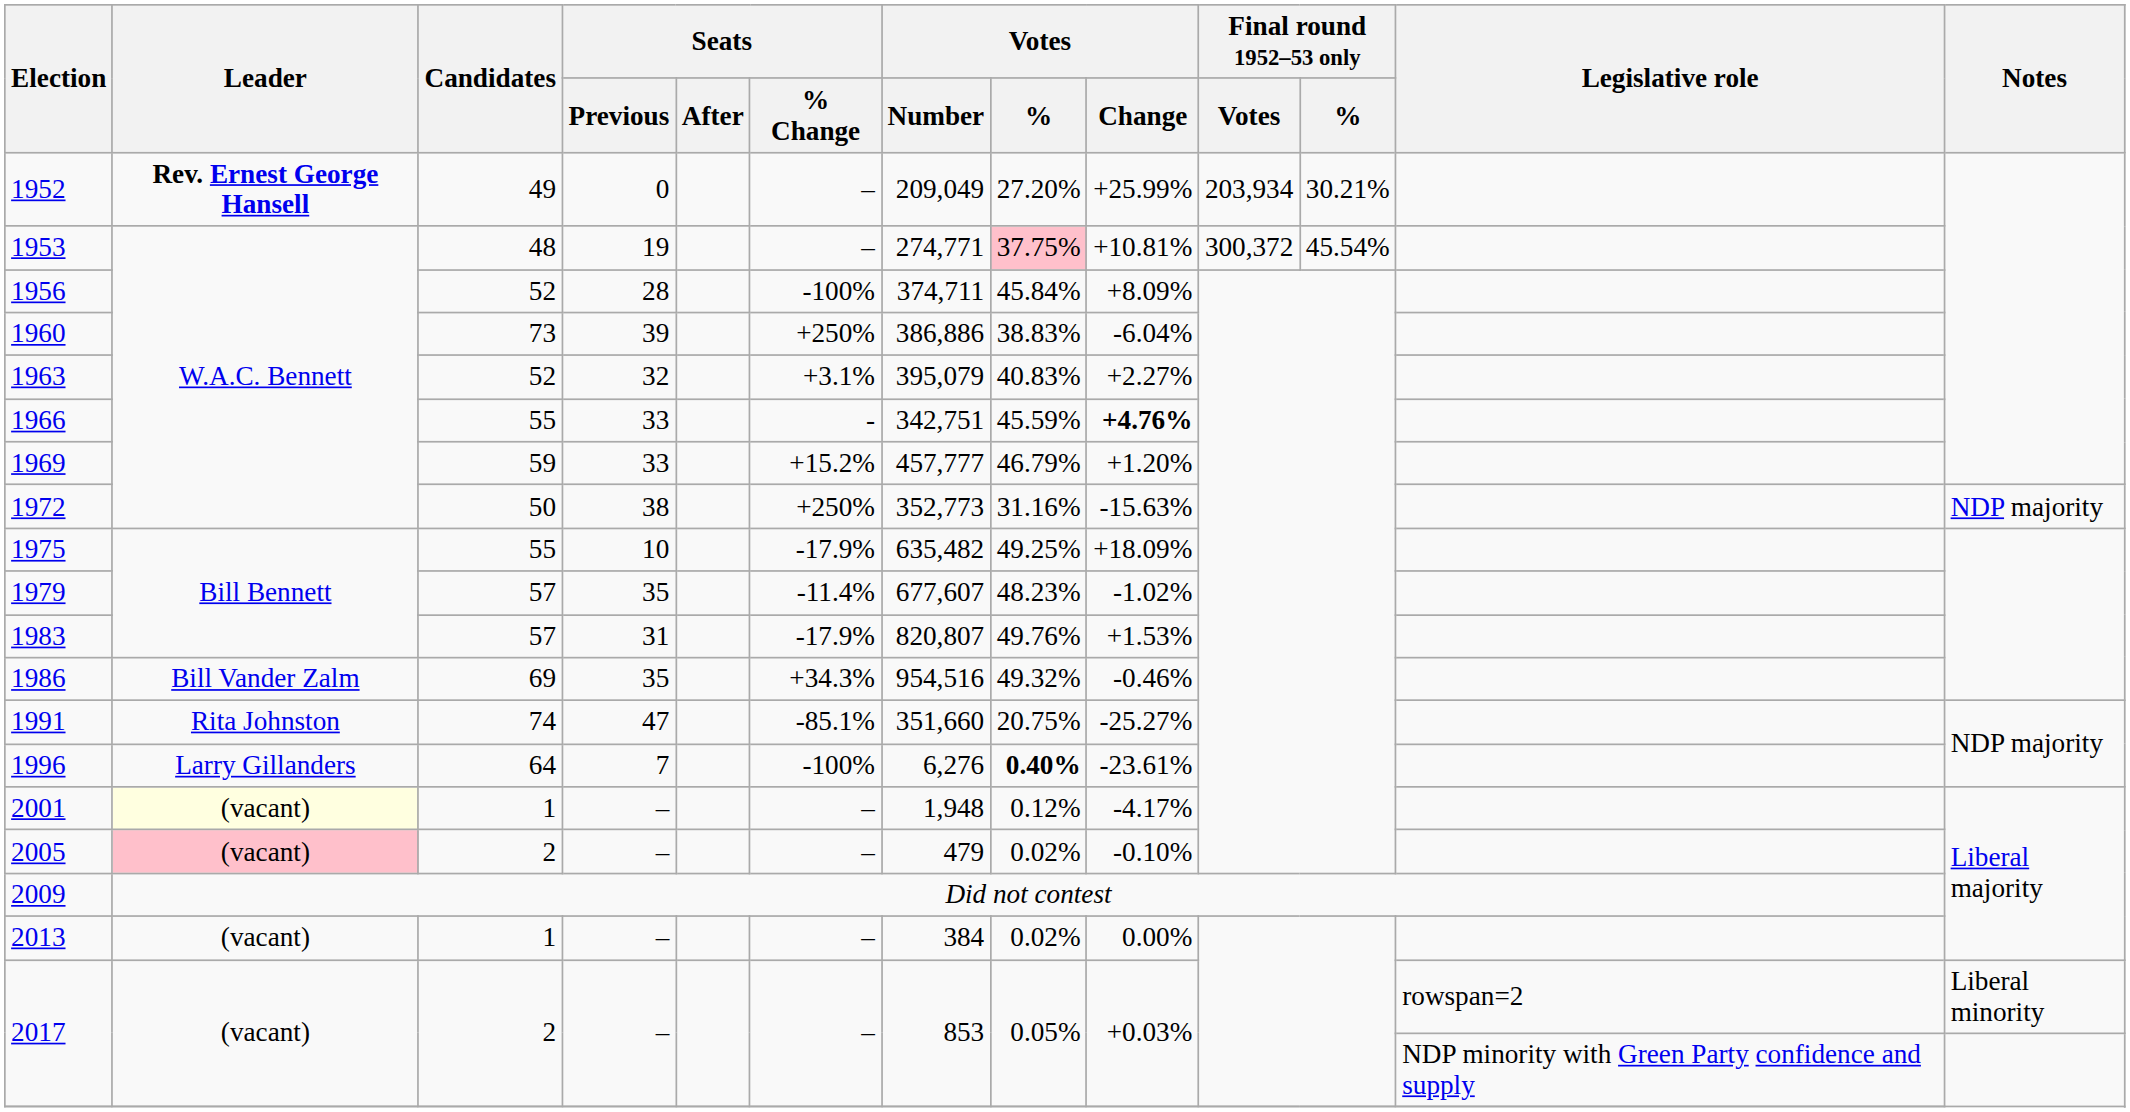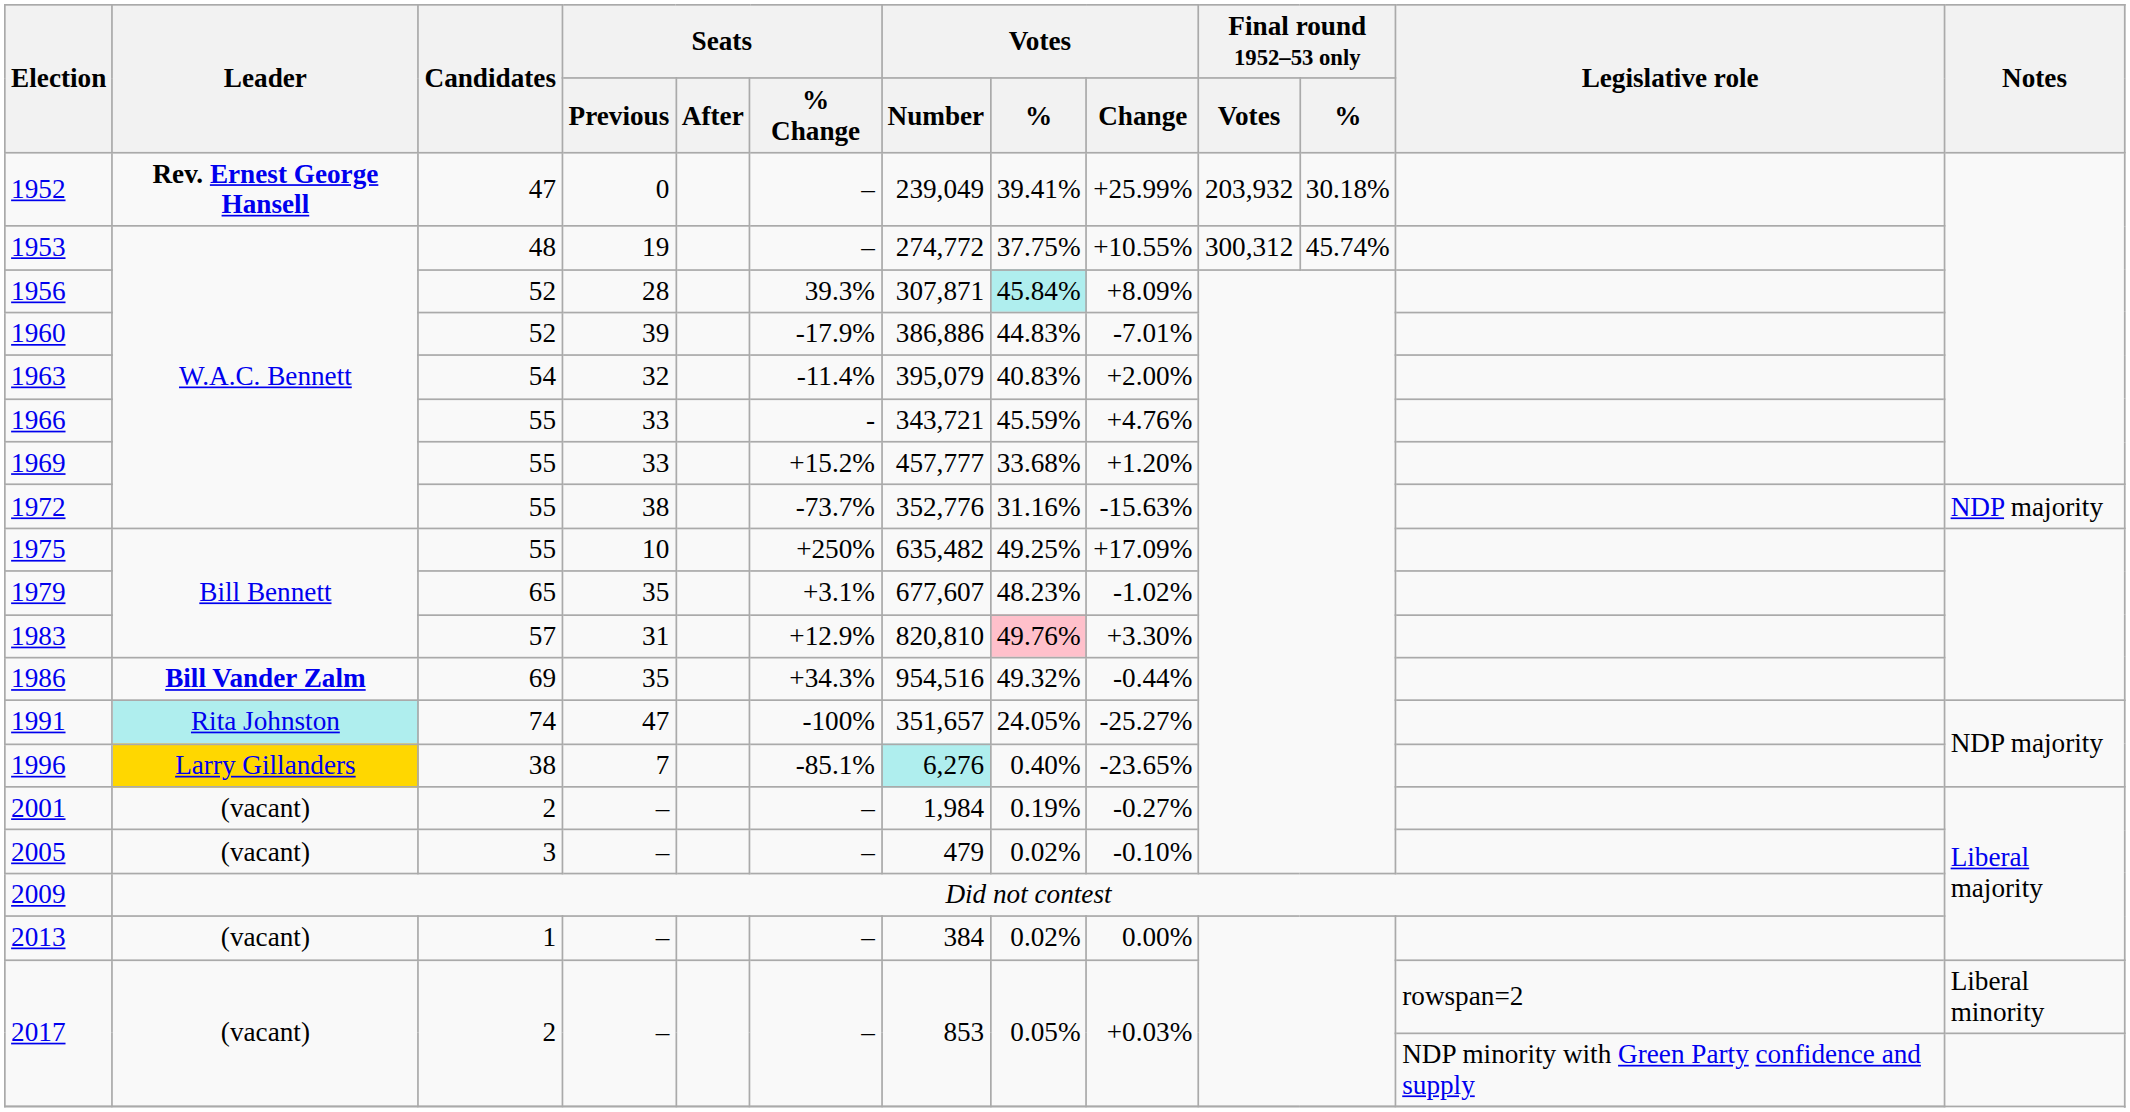(542, 188) 49 -> (542, 188) 47
(940, 188) 209,049 -> (940, 188) 239,049
(1039, 188) 27.20% -> (1039, 188) 39.41%
(1249, 188) 203,934 -> (1249, 188) 203,932
(1348, 188) 30.21% -> (1348, 188) 30.18%
(940, 247) 274,771 -> (940, 247) 274,772
(1039, 247) pink background -> (1039, 247) no background
(1143, 247) +10.81% -> (1143, 247) +10.55%
(1249, 247) 300,372 -> (1249, 247) 300,312
(1348, 247) 45.54% -> (1348, 247) 45.74%
(839, 290) -100% -> (840, 290) 39.3%
(941, 290) 374,711 -> (940, 290) 307,871
(1039, 290) no background -> (1039, 290) paleturquoise background
(542, 333) 73 -> (542, 333) 52
(836, 333) +250% -> (835, 333) -17.9%
(1039, 333) 38.83% -> (1039, 333) 44.83%
(1153, 333) -6.04% -> (1153, 333) -7.01%
(542, 376) 52 -> (542, 376) 54
(839, 376) +3.1% -> (836, 376) -11.4%
(1150, 376) +2.27% -> (1150, 376) +2.00%
(940, 419) 342,751 -> (940, 419) 343,721
(1147, 419) bold -> (1150, 419) normal
(542, 462) 59 -> (542, 462) 55
(1039, 462) 46.79% -> (1039, 462) 33.68%
(542, 506) 50 -> (542, 506) 55
(836, 506) +250% -> (835, 506) -73.7%
(940, 506) 352,773 -> (940, 506) 352,776
(835, 549) -17.9% -> (836, 549) +250%
(1143, 549) +18.09% -> (1143, 549) +17.09%
(542, 592) 57 -> (542, 592) 65
(836, 592) -11.4% -> (839, 592) +3.1%
(835, 635) -17.9% -> (832, 635) +12.9%
(940, 635) 820,807 -> (940, 635) 820,810
(1039, 635) no background -> (1039, 635) pink background
(1150, 635) +1.53% -> (1150, 635) +3.30%
(265, 678) normal -> (265, 678) bold
(1153, 678) -0.46% -> (1153, 678) -0.44%
(265, 721) no background -> (265, 721) paleturquoise background
(835, 721) -85.1% -> (839, 721) -100%
(940, 721) 351,660 -> (940, 721) 351,657
(1039, 721) 20.75% -> (1039, 721) 24.05%
(265, 764) no background -> (265, 764) gold background
(542, 764) 64 -> (542, 764) 38
(839, 764) -100% -> (835, 764) -85.1%
(954, 764) no background -> (954, 764) paleturquoise background
(1043, 764) bold -> (1045, 764) normal
(1146, 764) -23.61% -> (1146, 764) -23.65%
(265, 808) lightyellow background -> (265, 808) no background
(549, 808) 1 -> (549, 808) 2
(954, 808) 1,948 -> (954, 808) 1,984
(1045, 808) 0.12% -> (1045, 808) 0.19%
(1153, 808) -4.17% -> (1153, 808) -0.27%
(265, 851) pink background -> (265, 851) no background
(549, 851) 2 -> (549, 851) 3
